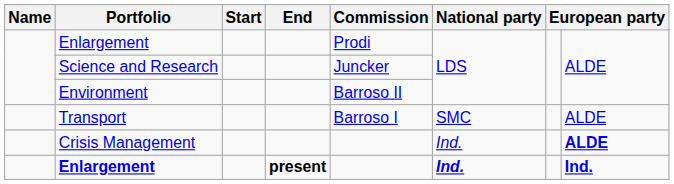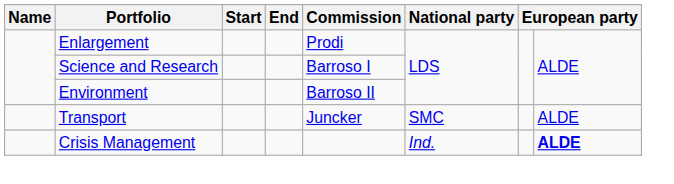(361, 68) Juncker -> (338, 68) Barroso I
(366, 118) Barroso I -> (334, 118) Juncker
- row: (107, 168)
